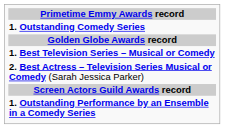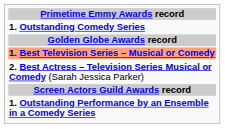(112, 53) no background -> (112, 53) lightsalmon background
